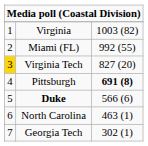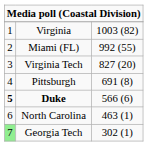(10, 64) gold background -> (10, 64) no background
(117, 81) bold -> (117, 81) normal
(10, 98) normal -> (10, 98) bold
(10, 132) no background -> (10, 132) lightgreen background
